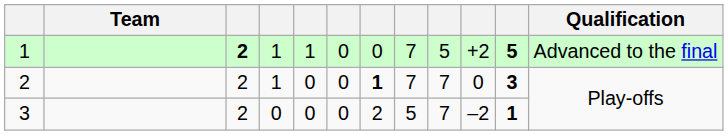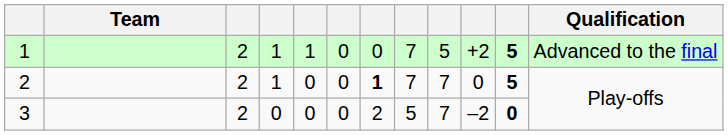(243, 51) bold -> (243, 51) normal
(512, 82) 3 -> (512, 82) 5
(512, 113) 1 -> (512, 113) 0
